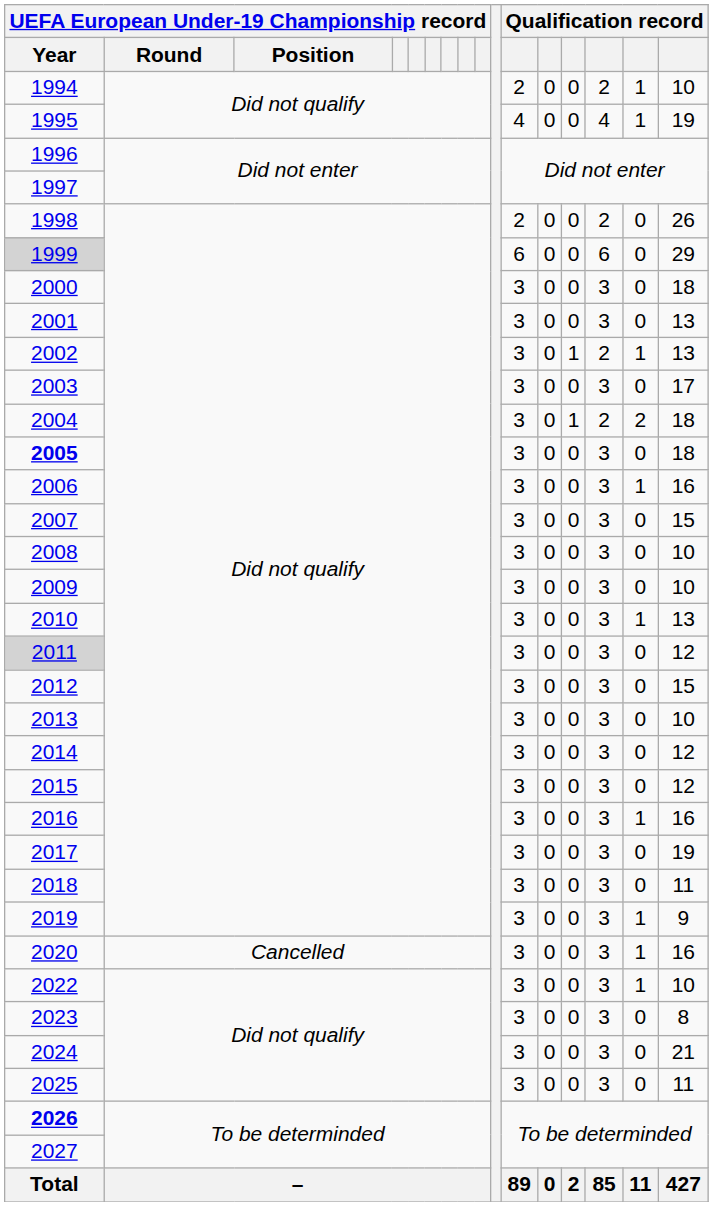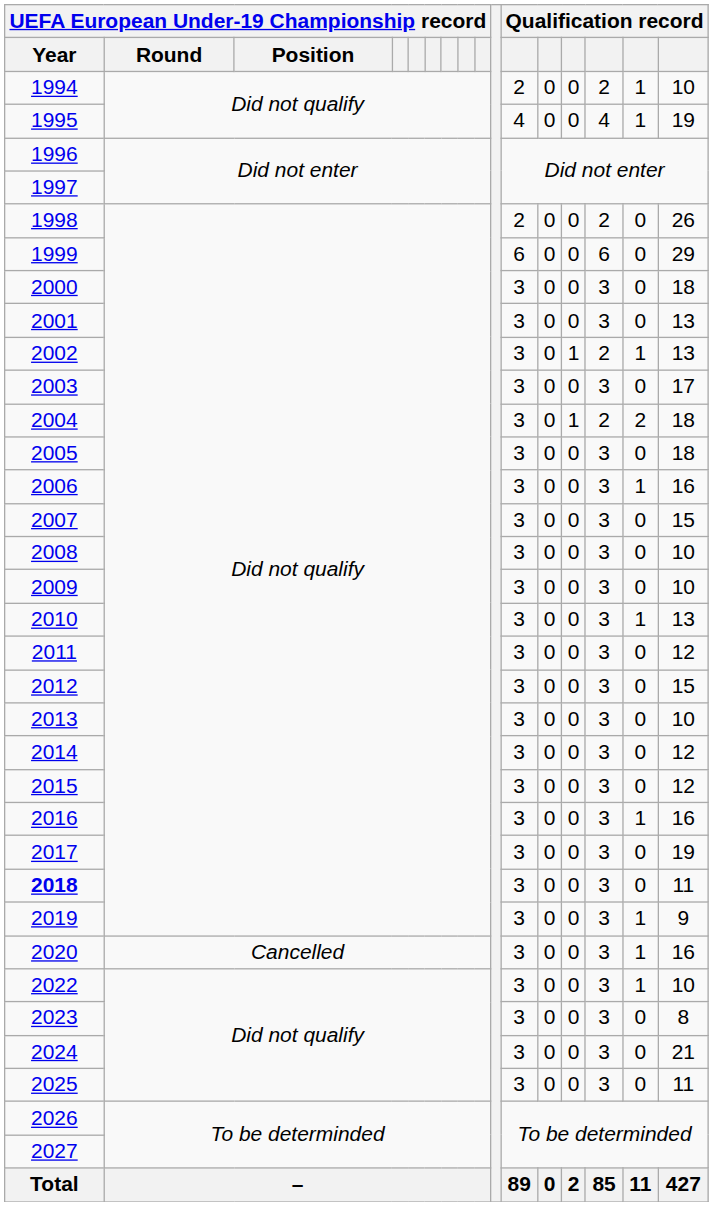(54, 253) lightgrey background -> (54, 253) no background
(54, 453) bold -> (54, 453) normal
(54, 652) lightgrey background -> (54, 652) no background
(54, 885) normal -> (54, 885) bold
(54, 1118) bold -> (54, 1118) normal
